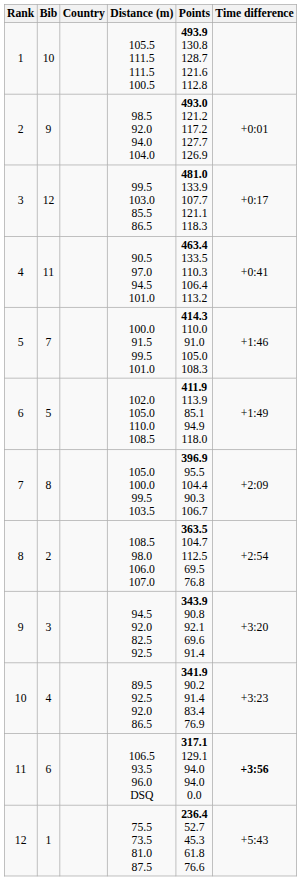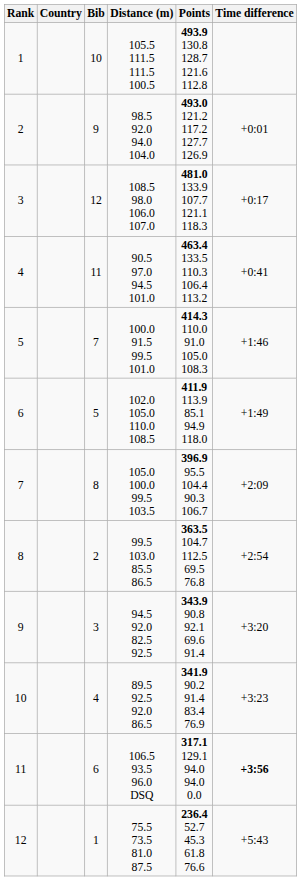columns swapped: (48, 13) <-> (84, 13)
(142, 207) 99.5 103.0 85.5 86.5 -> (142, 207) 108.5 98.0 106.0 107.0
(142, 562) 108.5 98.0 106.0 107.0 -> (142, 562) 99.5 103.0 85.5 86.5
